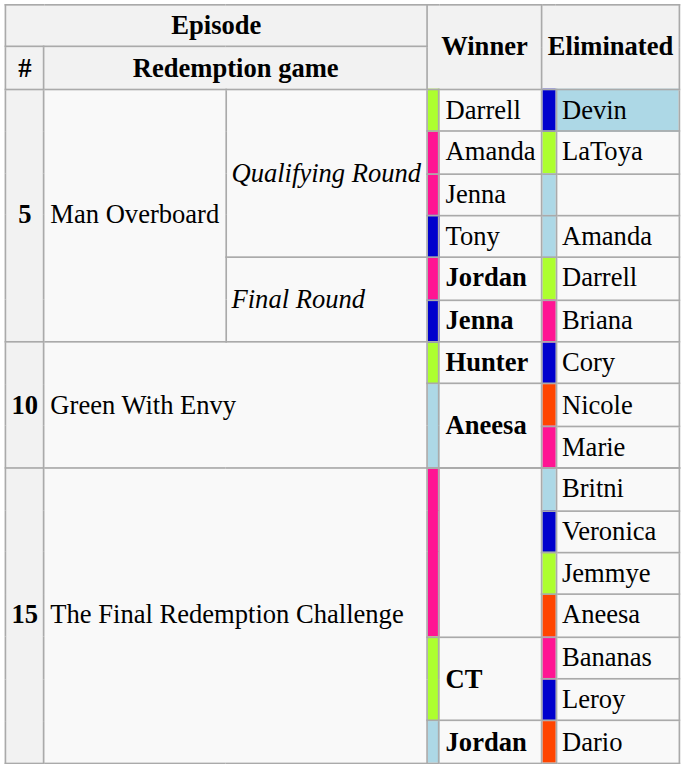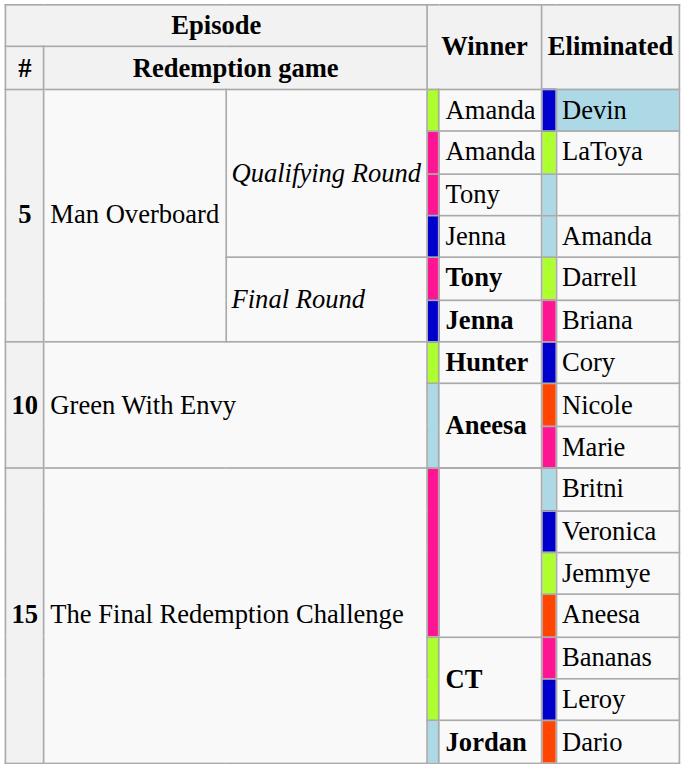(483, 109) Darrell -> (491, 109) Amanda
(476, 194) Jenna -> (473, 194) Tony
(473, 236) Tony -> (476, 236) Jenna
(486, 278) Jordan -> (474, 278) Tony
